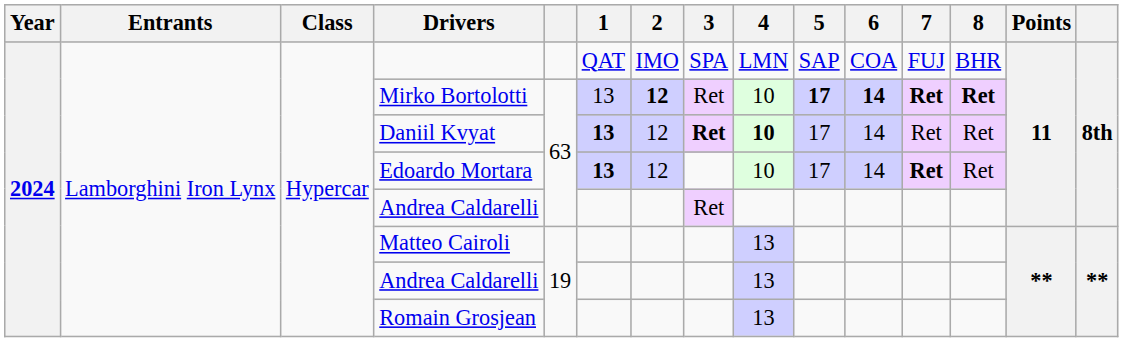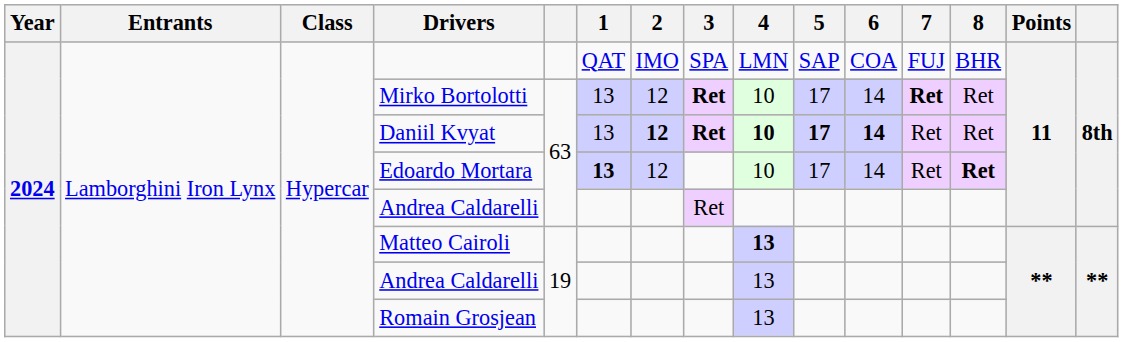(657, 96) bold -> (657, 96) normal
(709, 96) normal -> (709, 96) bold
(819, 96) bold -> (819, 96) normal
(874, 96) bold -> (874, 96) normal
(978, 96) bold -> (978, 96) normal
(603, 133) bold -> (603, 133) normal
(657, 133) normal -> (657, 133) bold
(819, 133) normal -> (819, 133) bold
(874, 133) normal -> (874, 133) bold
(926, 170) bold -> (926, 170) normal
(978, 170) normal -> (978, 170) bold
(763, 244) normal -> (763, 244) bold
